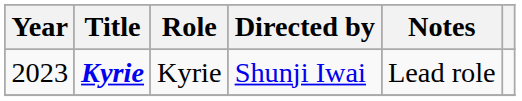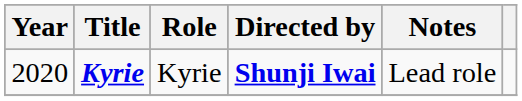(40, 71) 2023 -> (40, 71) 2020
(300, 71) normal -> (305, 71) bold
